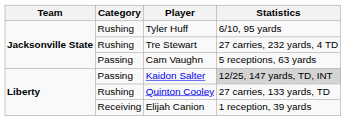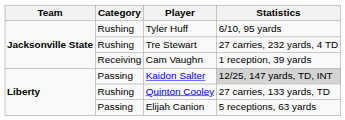(115, 60) Passing -> (119, 60) Receiving
(267, 60) 5 receptions, 63 yards -> (265, 60) 1 reception, 39 yards
(119, 107) Receiving -> (115, 107) Passing
(265, 107) 1 reception, 39 yards -> (267, 107) 5 receptions, 63 yards
